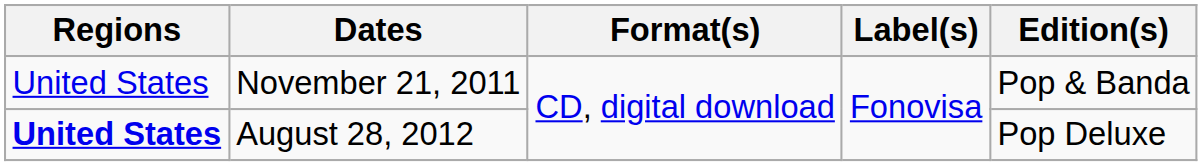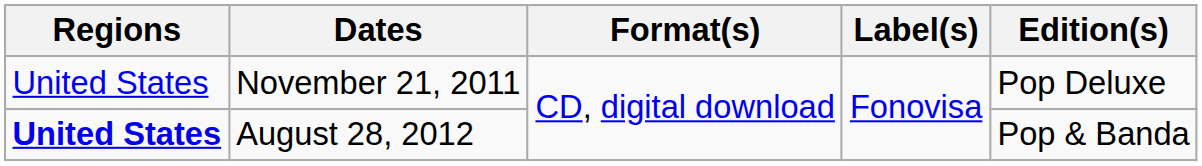(1094, 82) Pop & Banda -> (1082, 82) Pop Deluxe
(1082, 133) Pop Deluxe -> (1094, 133) Pop & Banda
